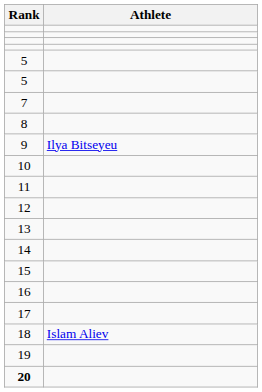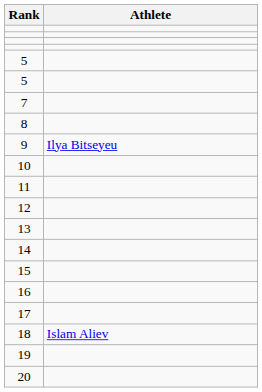(24, 376) bold -> (24, 376) normal
